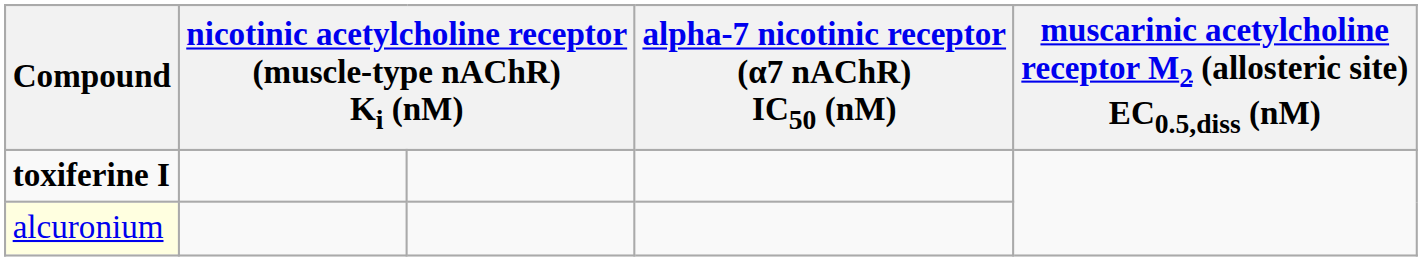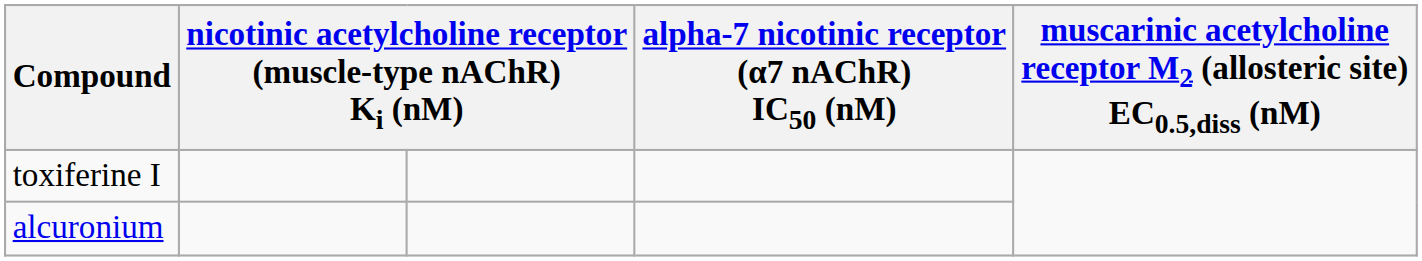(91, 175) bold -> (87, 175) normal
(88, 227) lightyellow background -> (88, 227) no background
